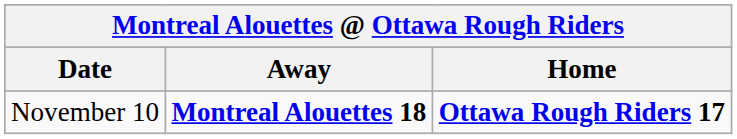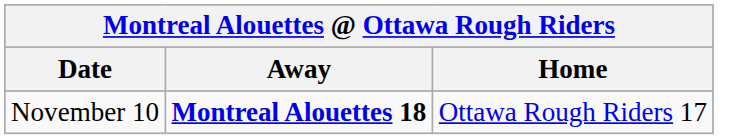(582, 111) bold -> (573, 111) normal
